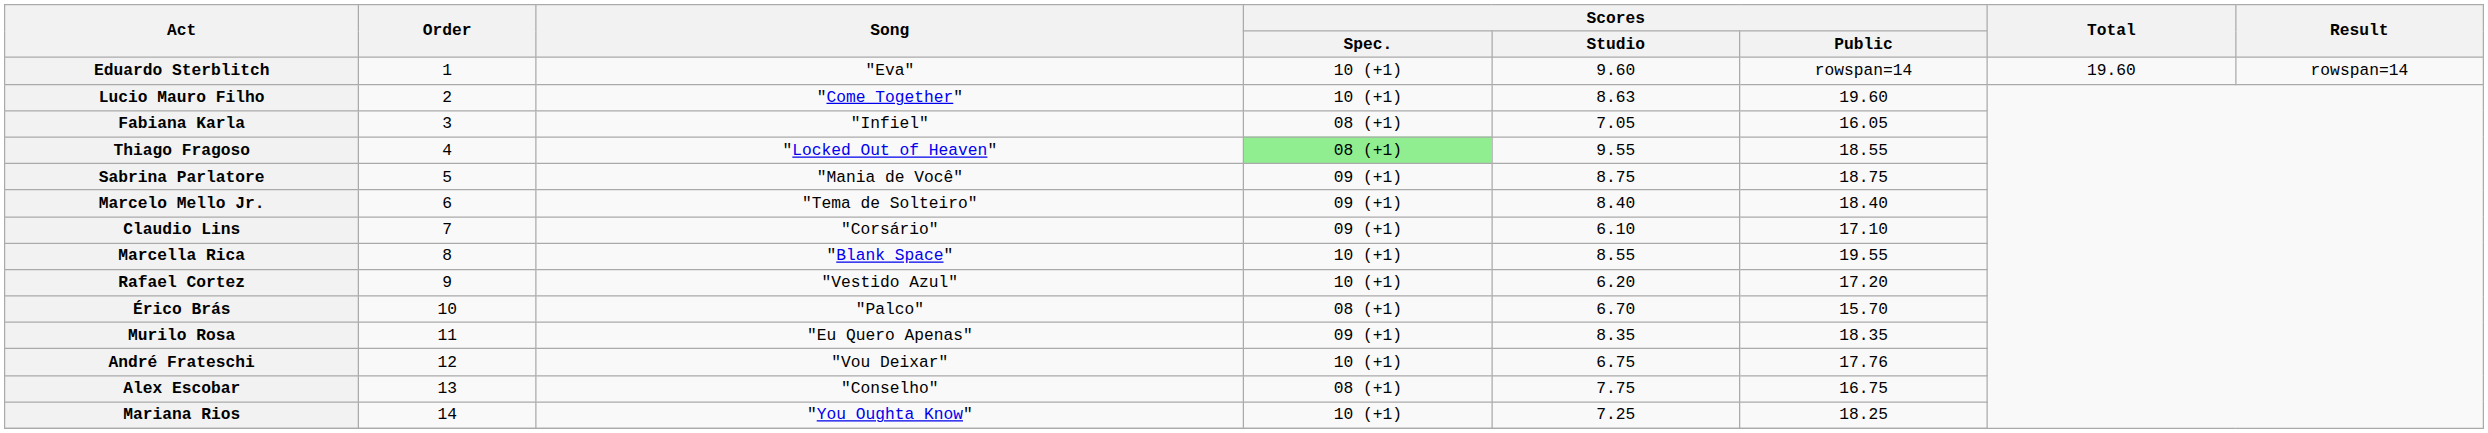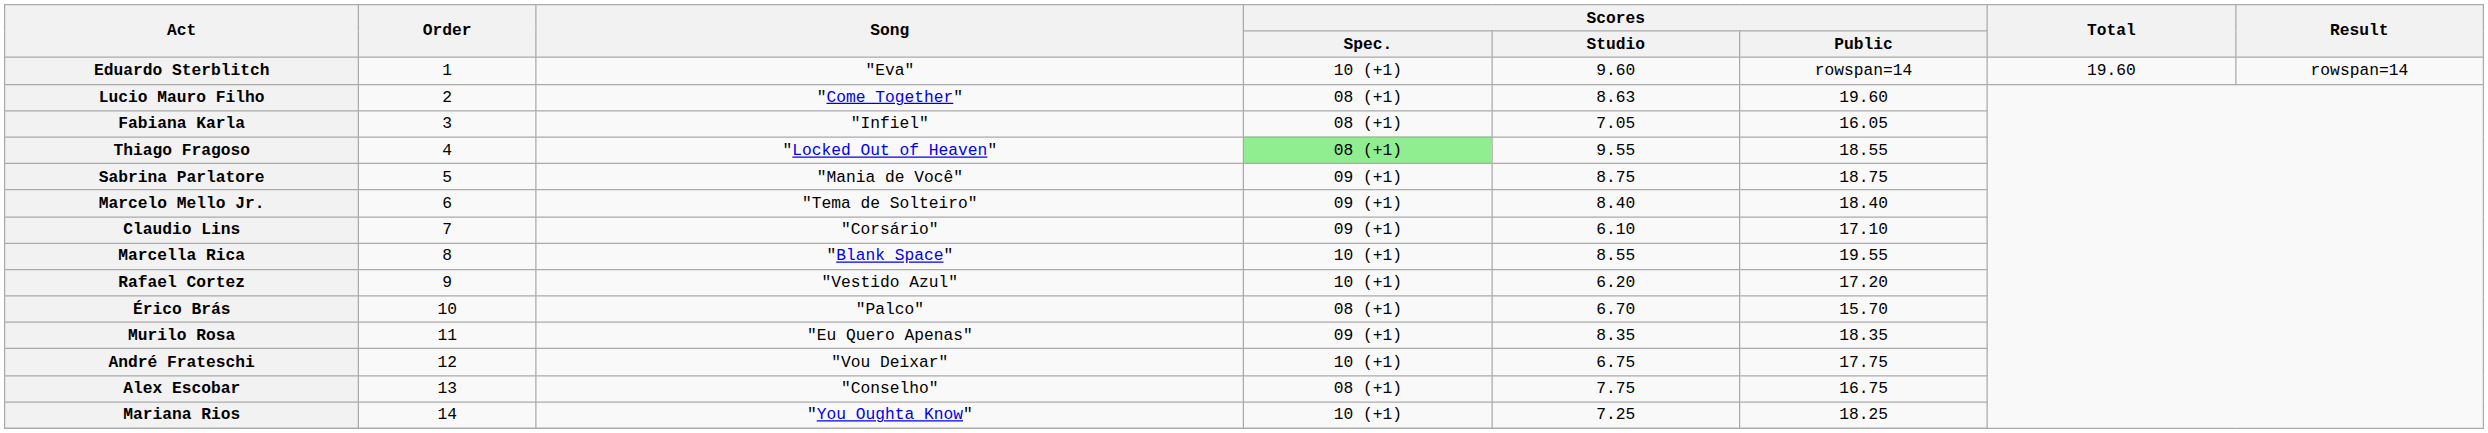(1368, 97) 10 (+1) -> (1368, 97) 08 (+1)
(1864, 362) 17.76 -> (1864, 362) 17.75
